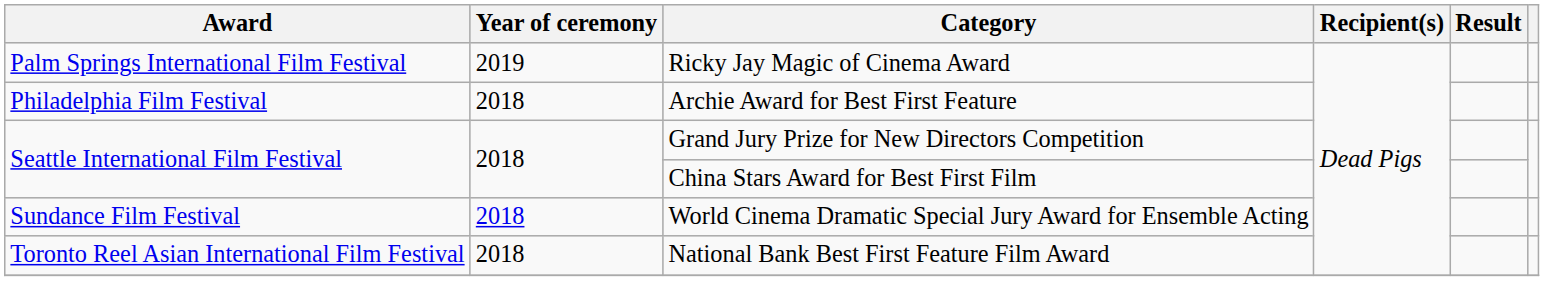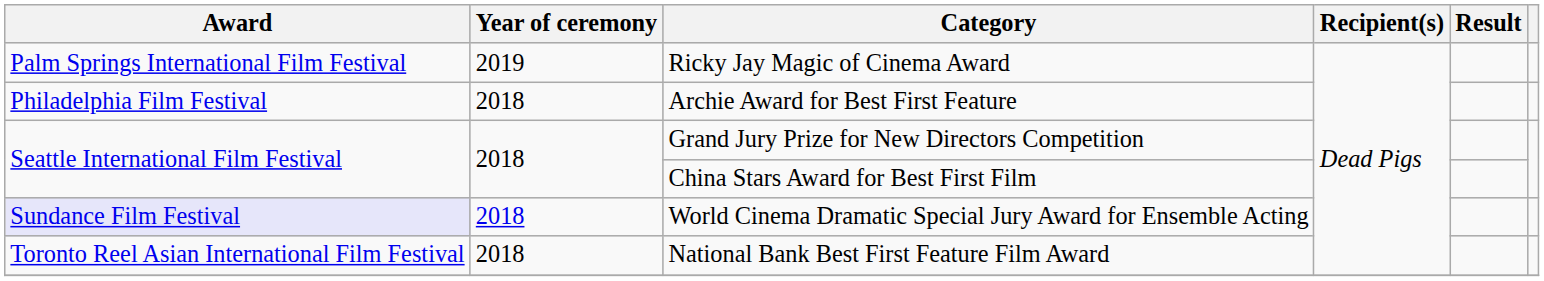(125, 216) no background -> (125, 216) lavender background
